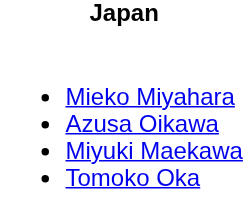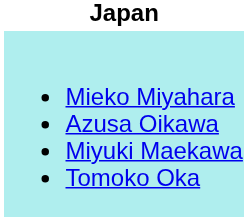(124, 138) no background -> (124, 138) paleturquoise background
